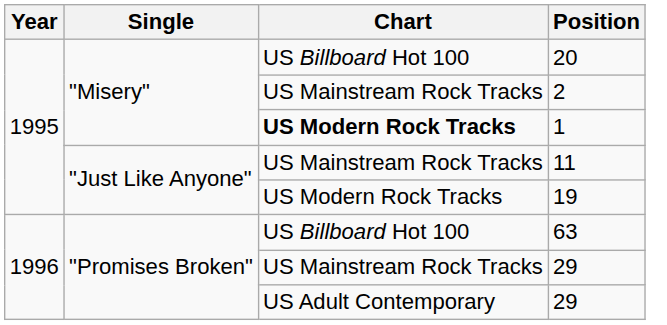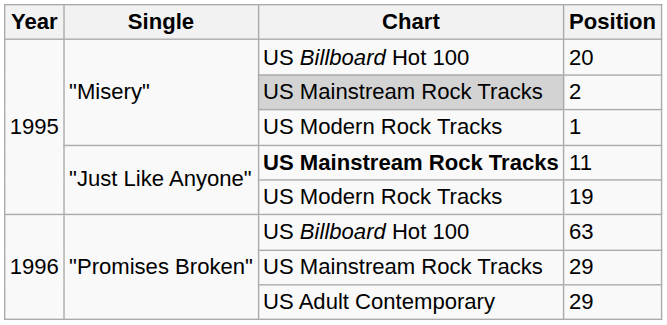(403, 92) no background -> (403, 92) lightgrey background
(389, 127) bold -> (383, 127) normal
(403, 162) normal -> (411, 162) bold
